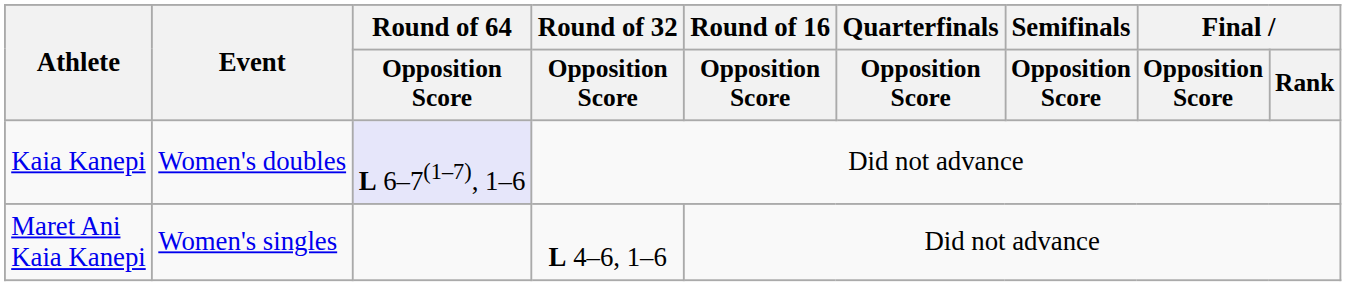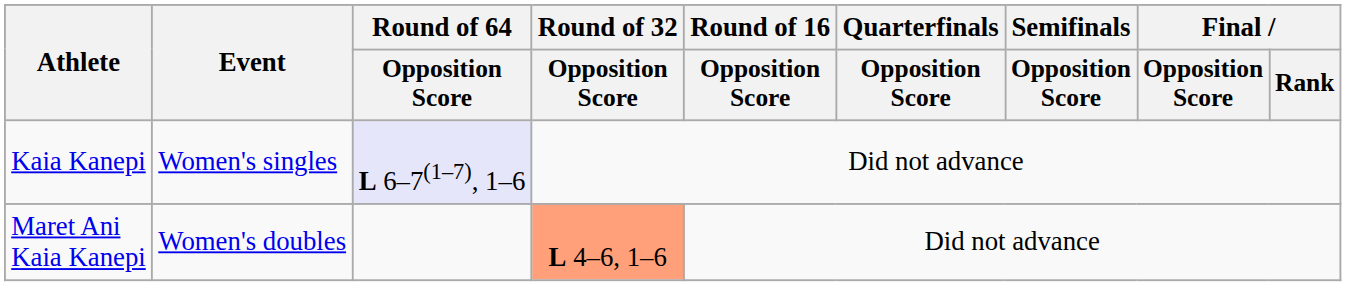(252, 162) Women's doubles -> (248, 162) Women's singles
(248, 241) Women's singles -> (252, 241) Women's doubles
(608, 257) no background -> (608, 257) lightsalmon background
